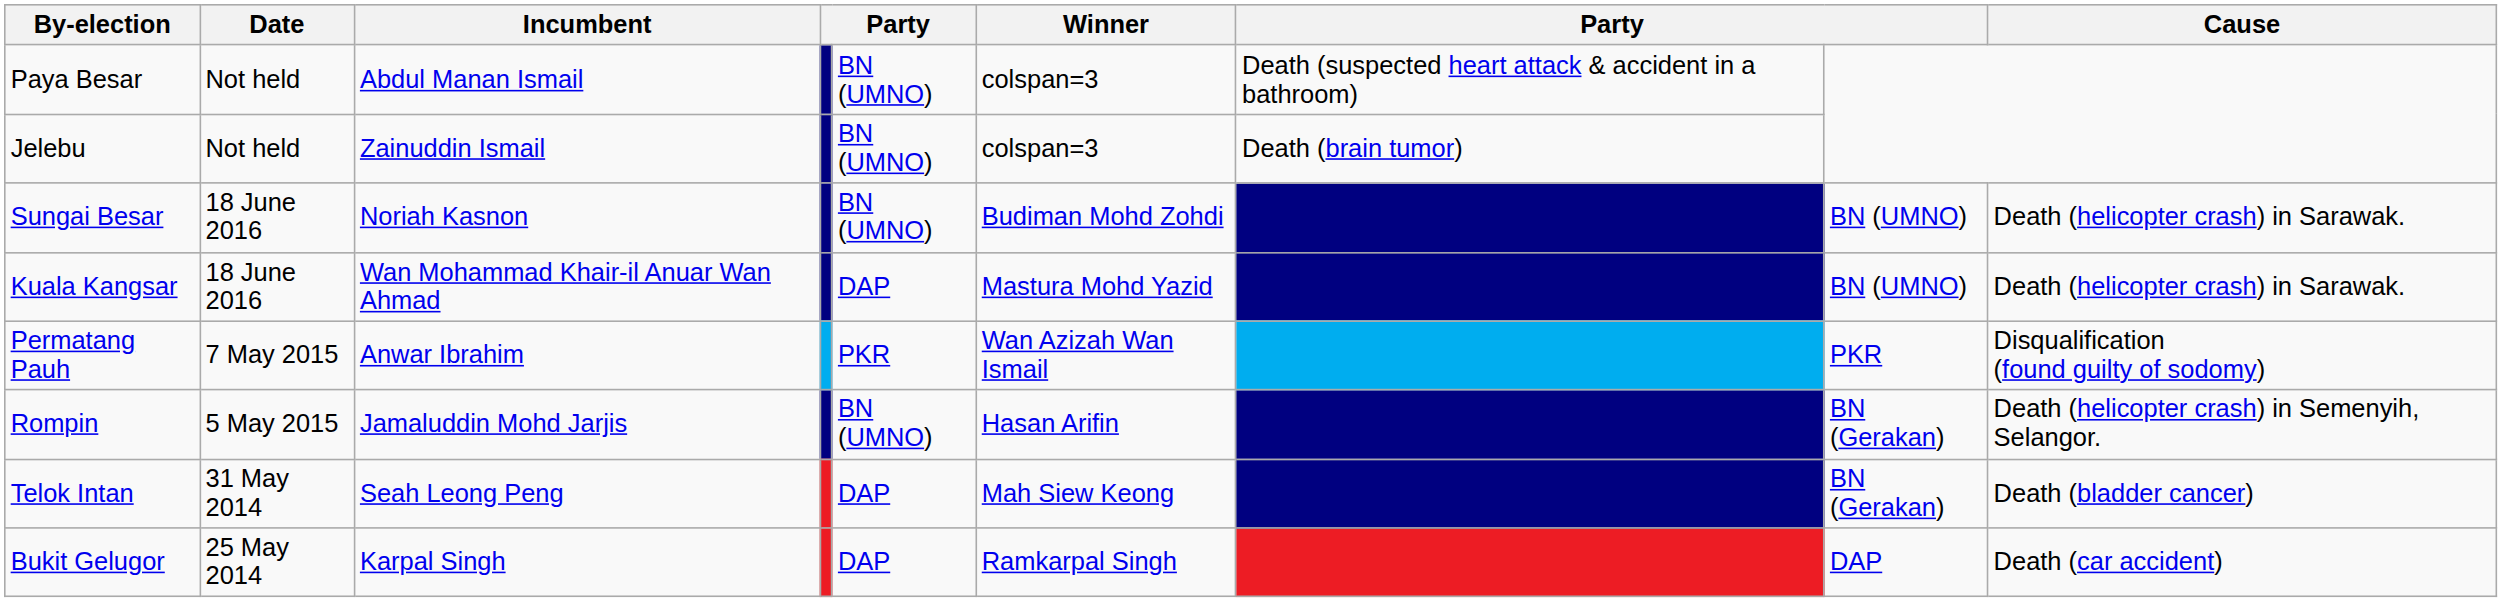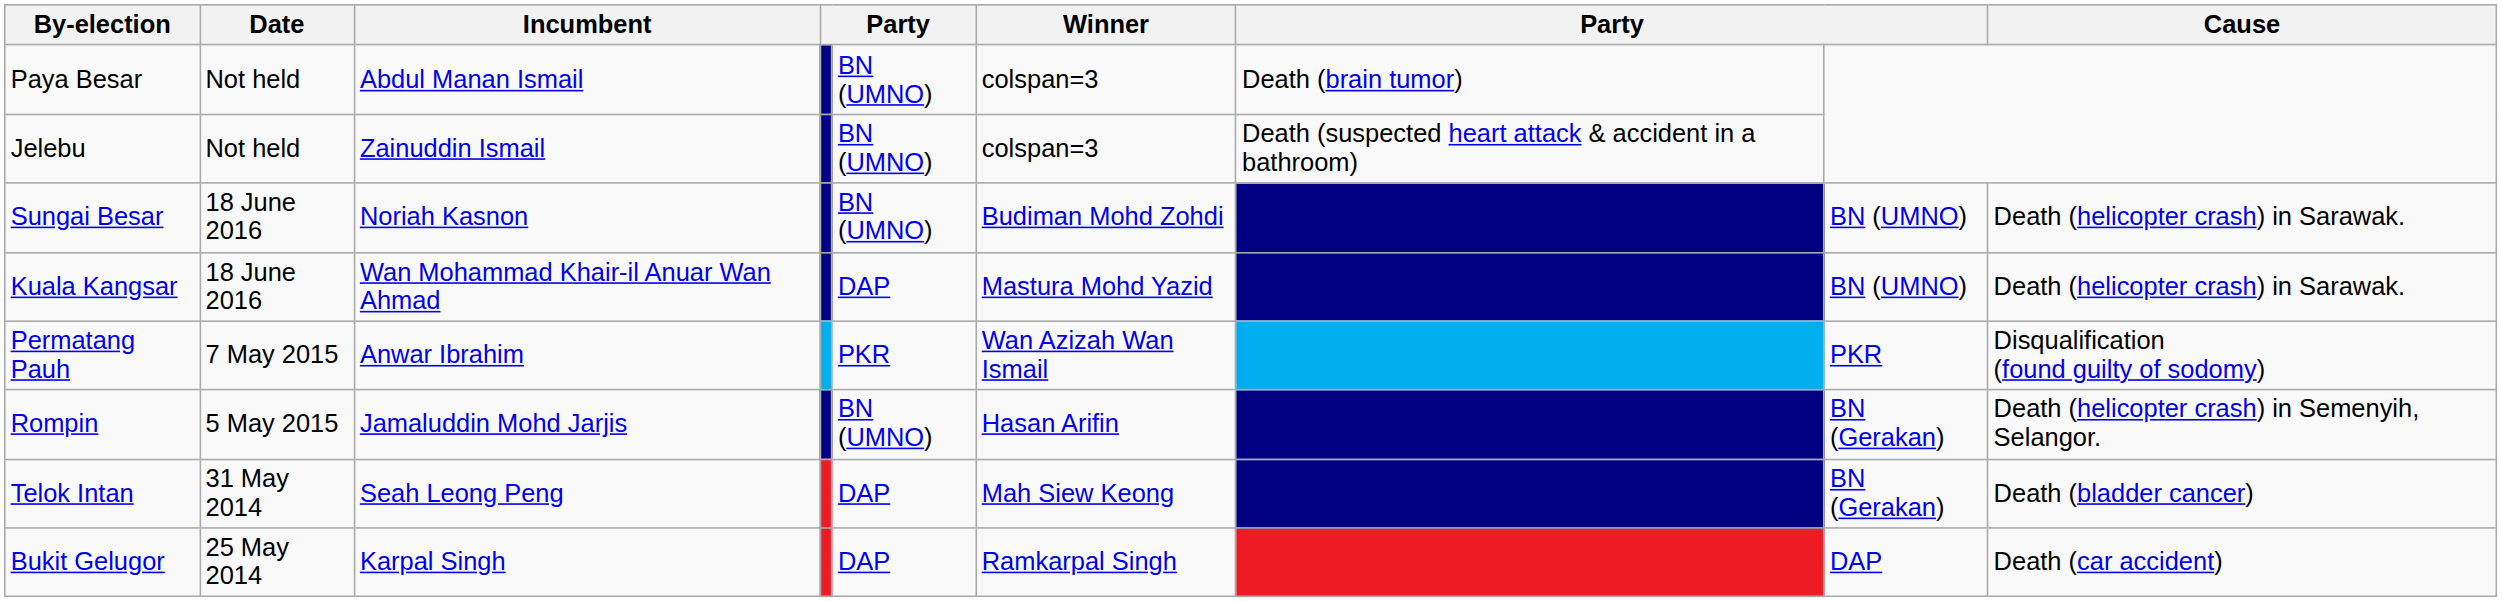(1499, 79) Death (suspected heart attack & accident in a bathroom) -> (1352, 79) Death (brain tumor)
(1352, 148) Death (brain tumor) -> (1499, 148) Death (suspected heart attack & accident in a bathroom)
